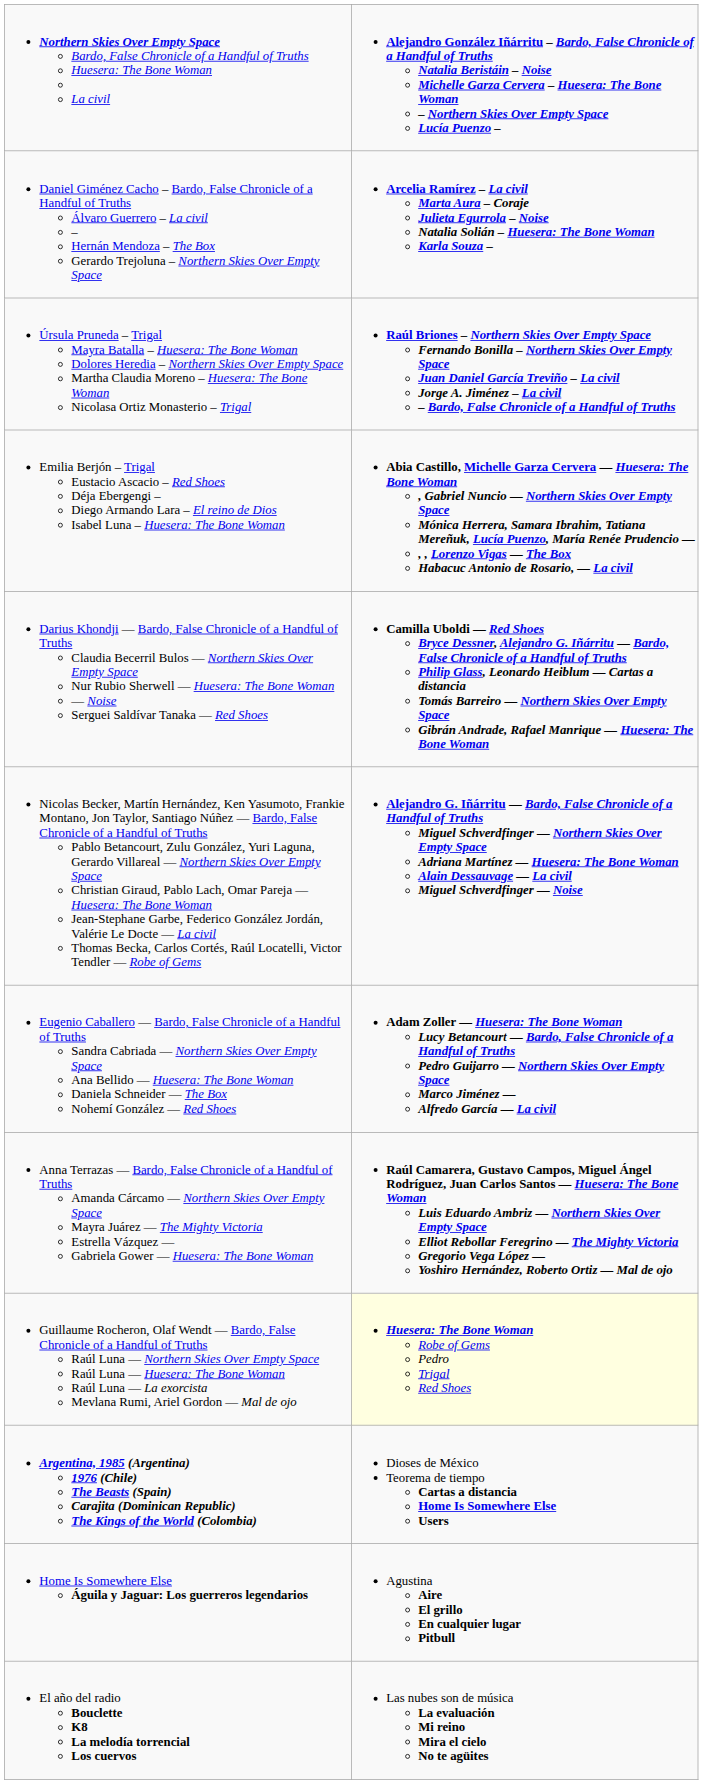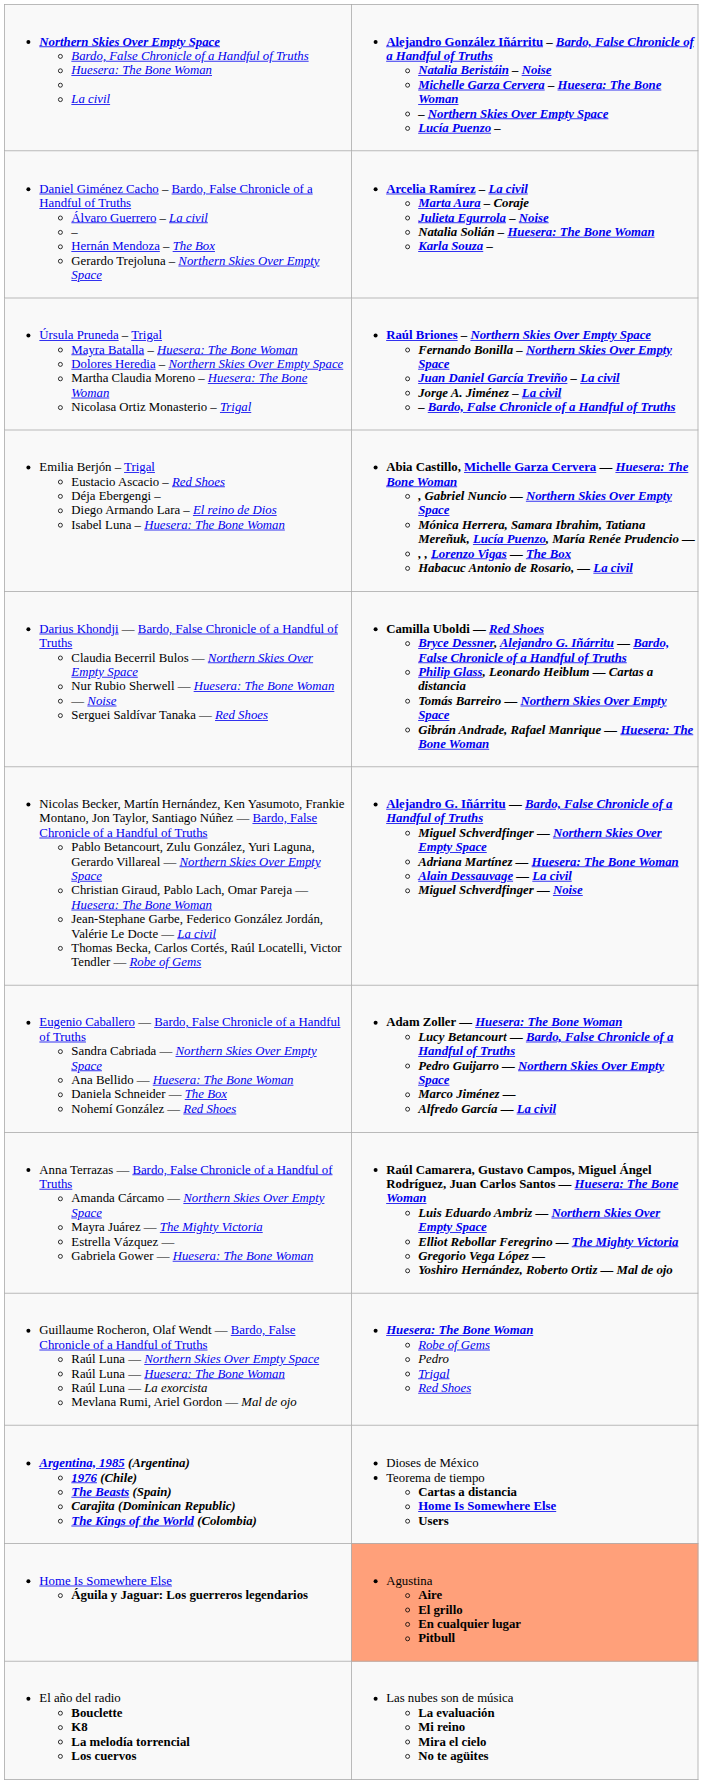(525, 1359) lightyellow background -> (525, 1359) no background
(525, 1610) no background -> (525, 1610) lightsalmon background
